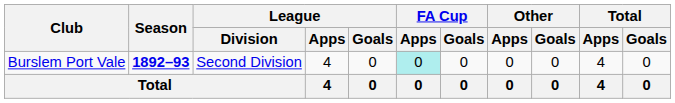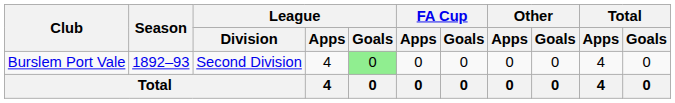(161, 62) bold -> (161, 62) normal
(373, 62) no background -> (373, 62) lightgreen background
(418, 62) paleturquoise background -> (418, 62) no background
